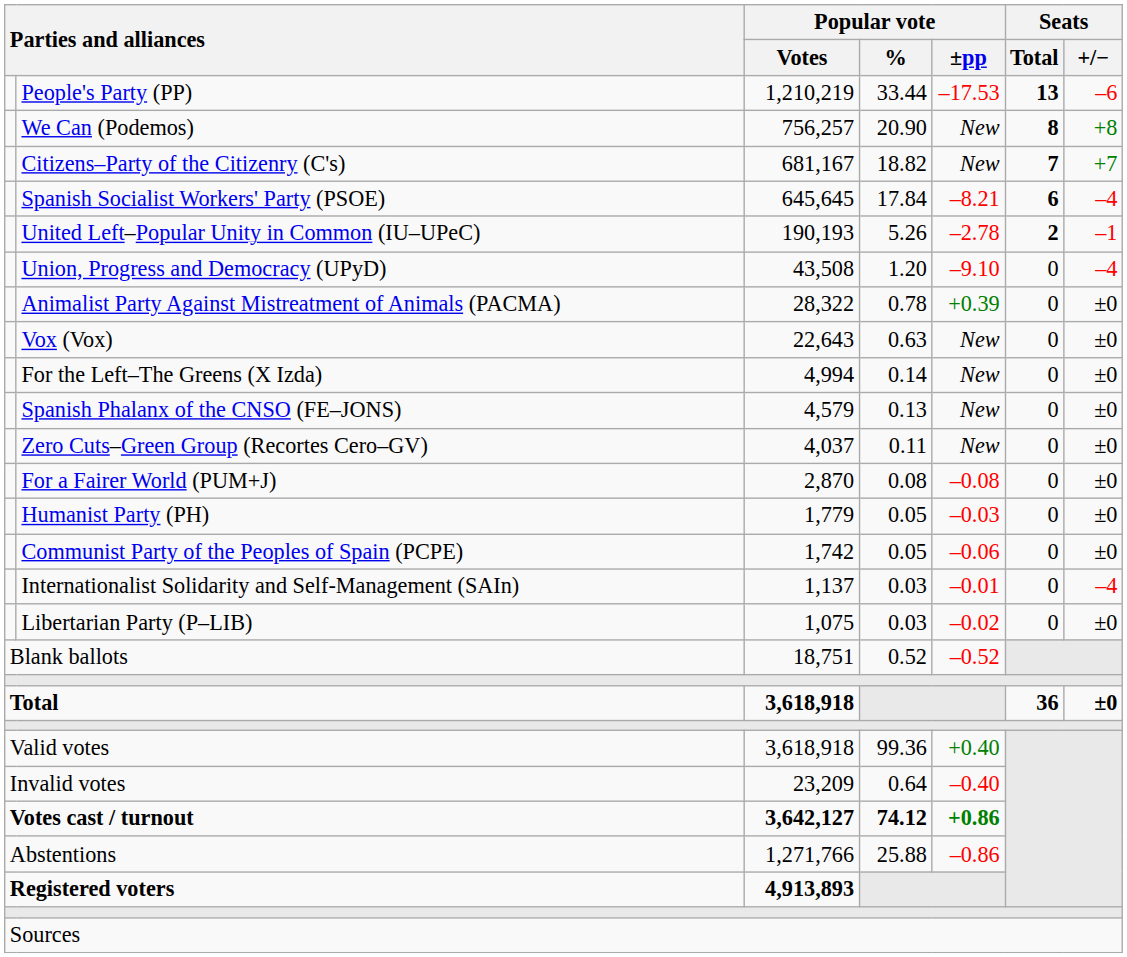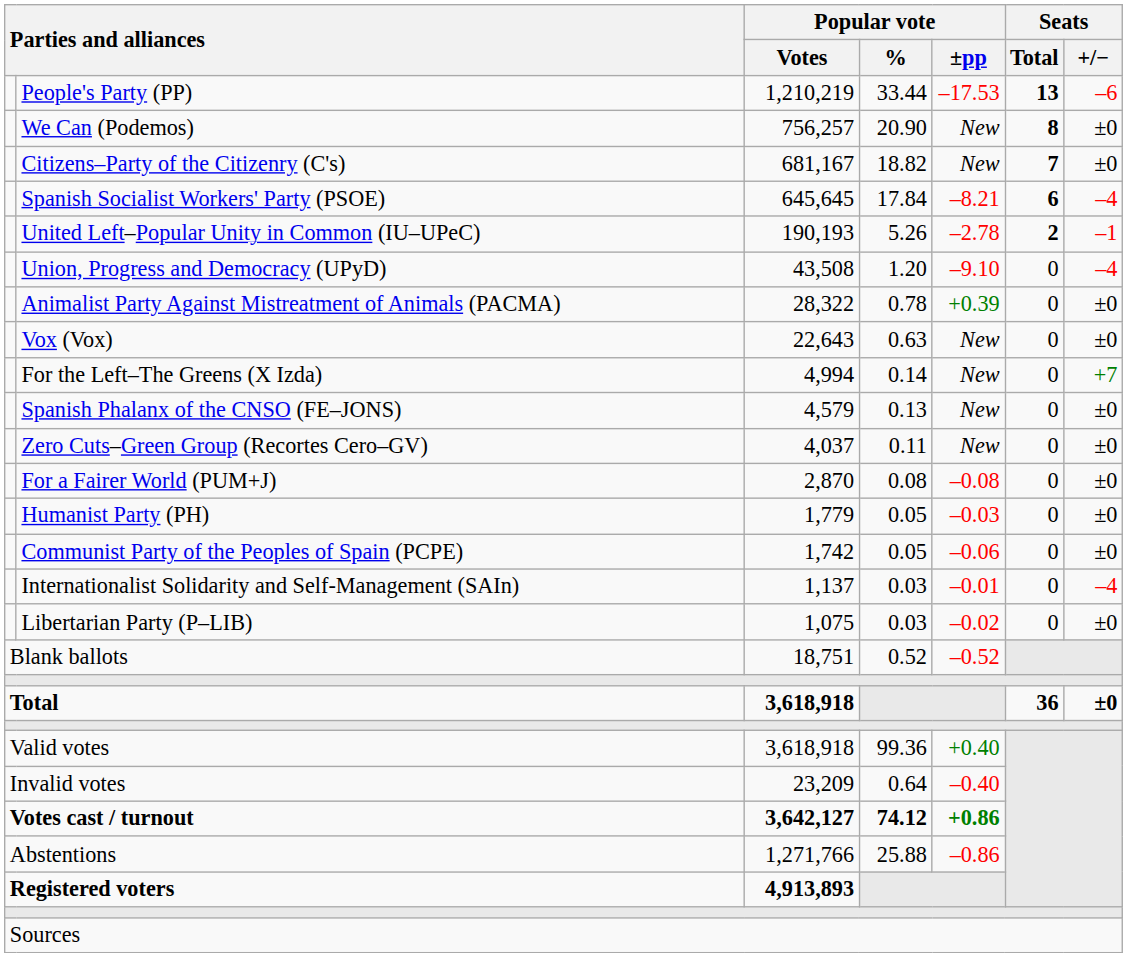(1106, 127) +8 -> (1106, 127) ±0
(1106, 163) +7 -> (1106, 163) ±0
(1106, 374) ±0 -> (1106, 374) +7
